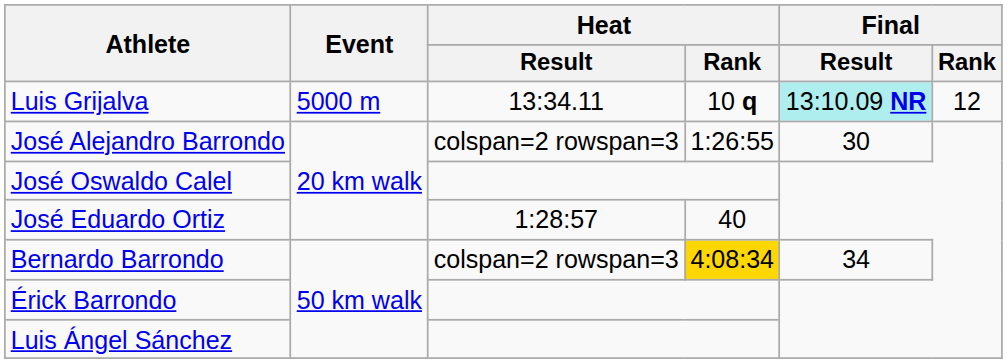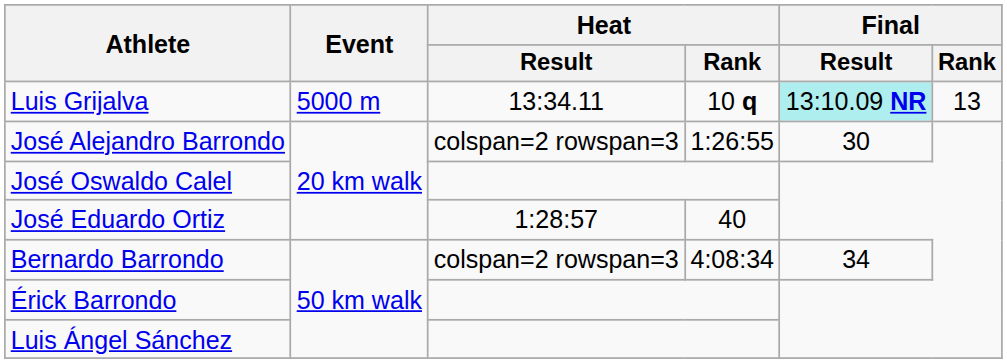(967, 102) 12 -> (967, 102) 13
(732, 260) gold background -> (732, 260) no background
